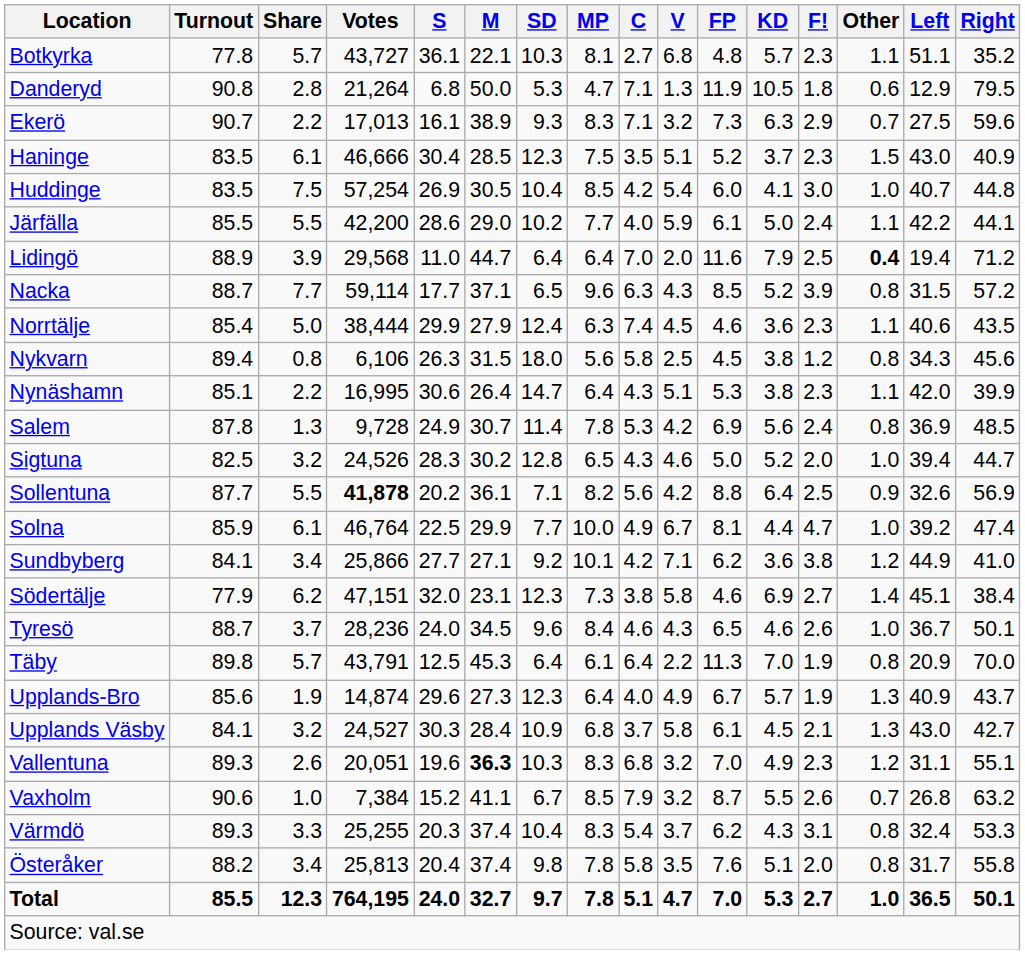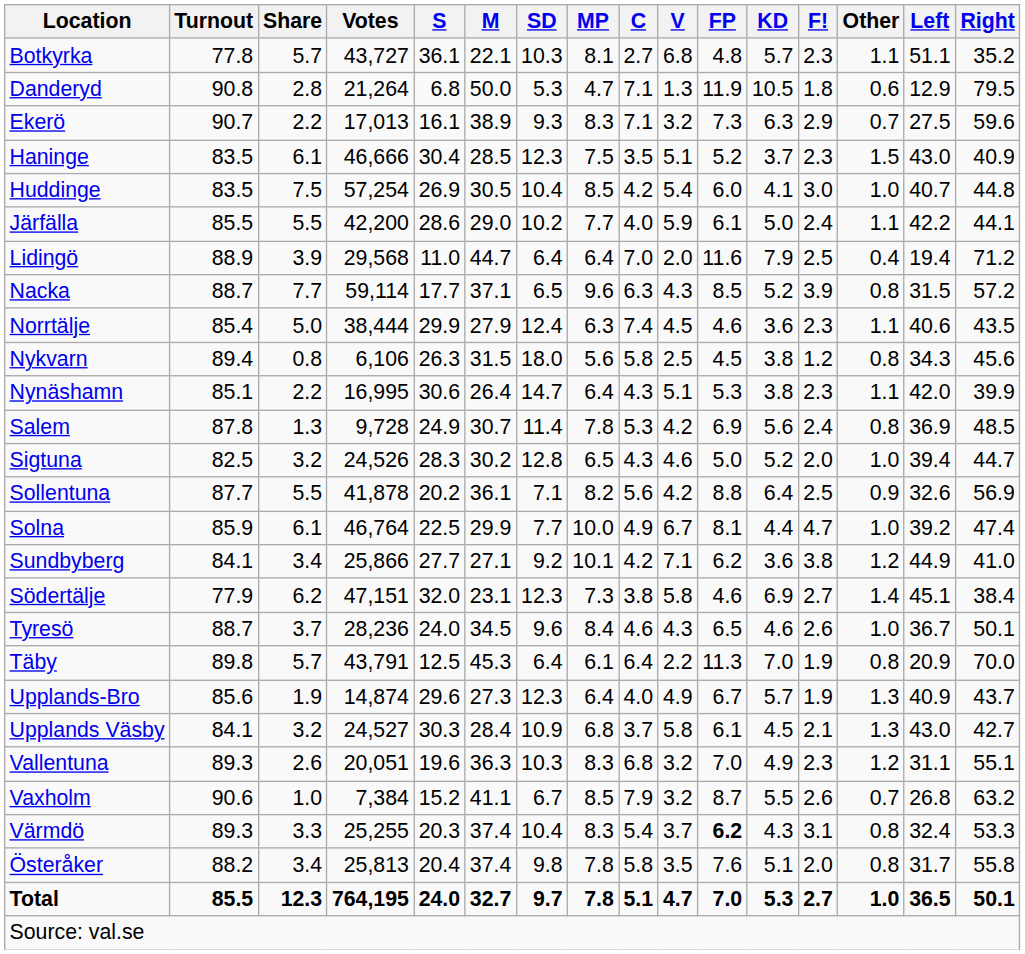(885, 257) bold -> (885, 257) normal
(376, 493) bold -> (376, 493) normal
(491, 763) bold -> (491, 763) normal
(727, 831) normal -> (727, 831) bold
